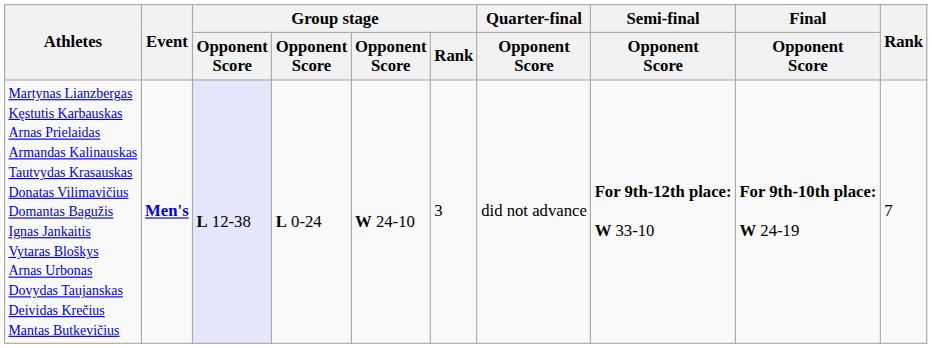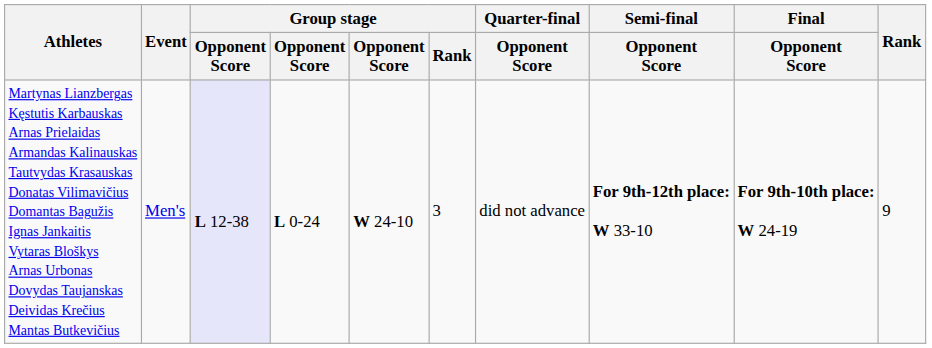(167, 211) bold -> (165, 211) normal
(888, 211) 7 -> (887, 211) 9
